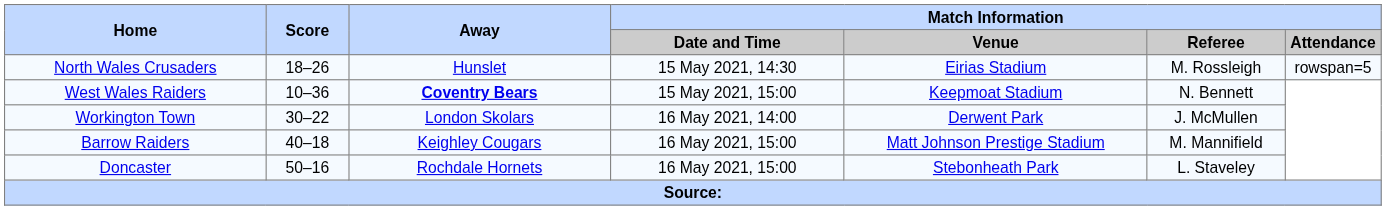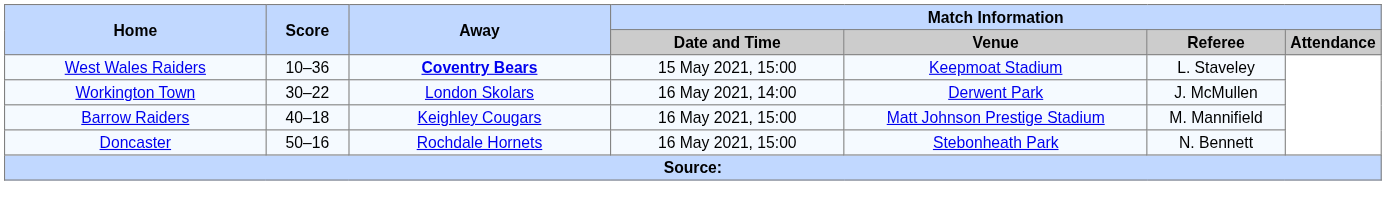- row: (135, 67)
(1216, 92) N. Bennett -> (1216, 67) L. Staveley
(1216, 168) L. Staveley -> (1216, 142) N. Bennett
